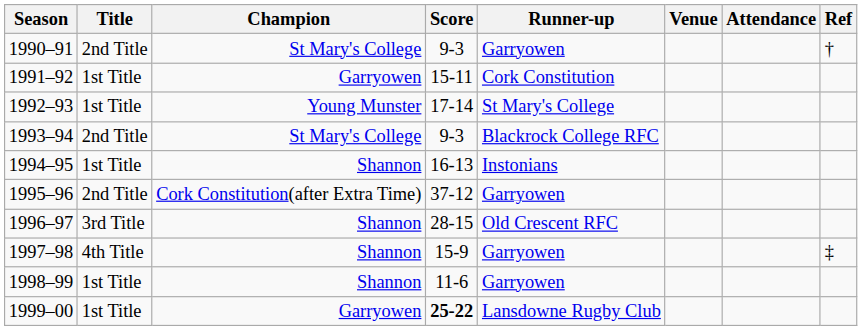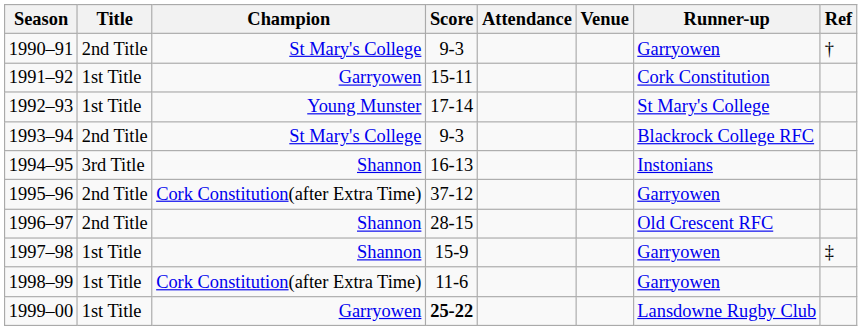columns swapped: (571, 19) <-> (771, 19)
(112, 164) 1st Title -> (113, 164) 3rd Title
(113, 223) 3rd Title -> (115, 223) 2nd Title
(113, 252) 4th Title -> (112, 252) 1st Title
(389, 281) Shannon -> (289, 281) Cork Constitution(after Extra Time)
